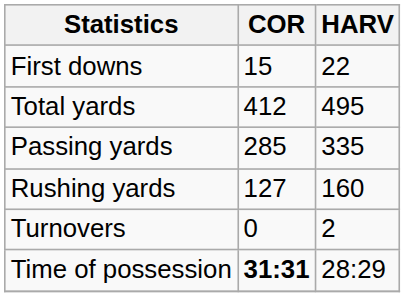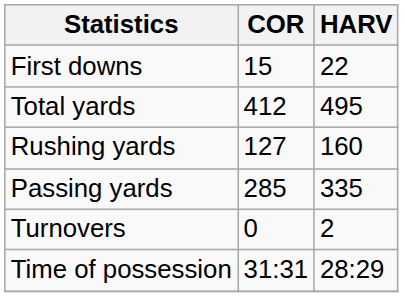rows swapped: (93, 188) <-> (92, 147)
(277, 270) bold -> (276, 270) normal
